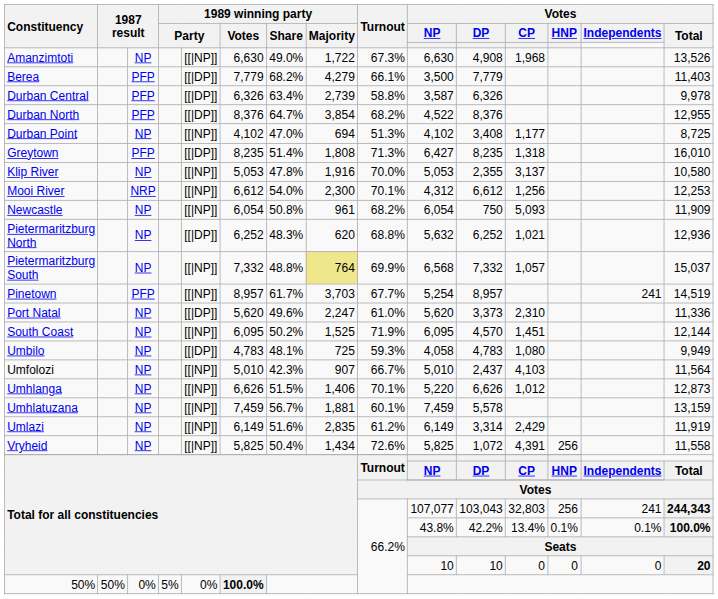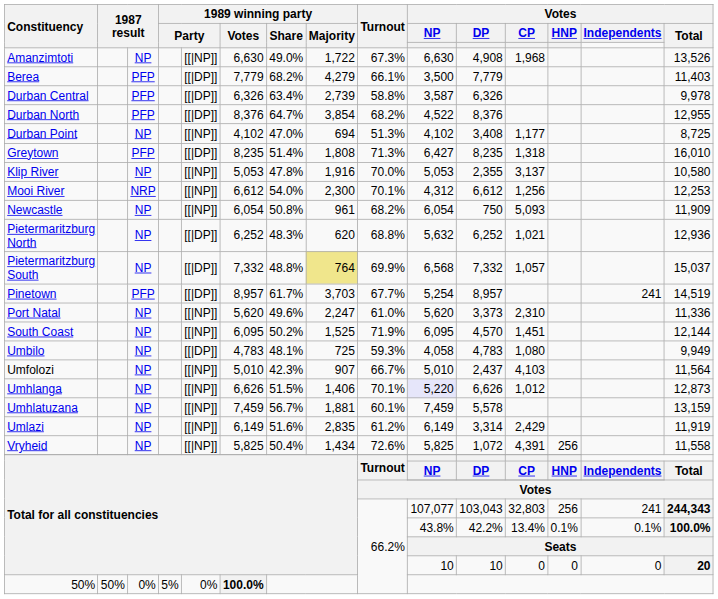(201, 268) [[|NP]] -> (201, 268) [[|DP]]
(201, 294) [[|NP]] -> (201, 294) [[|DP]]
(201, 313) [[|DP]] -> (201, 313) [[|NP]]
(439, 389) no background -> (439, 389) lavender background
